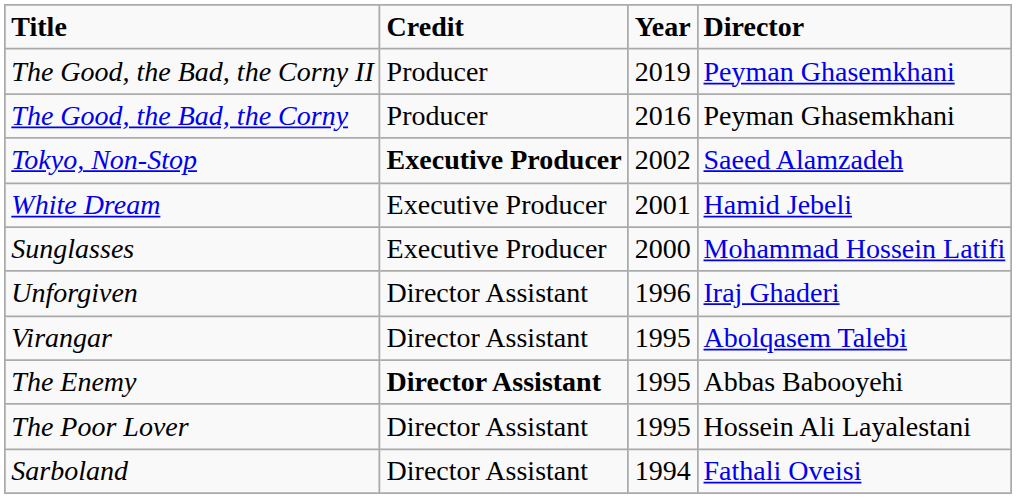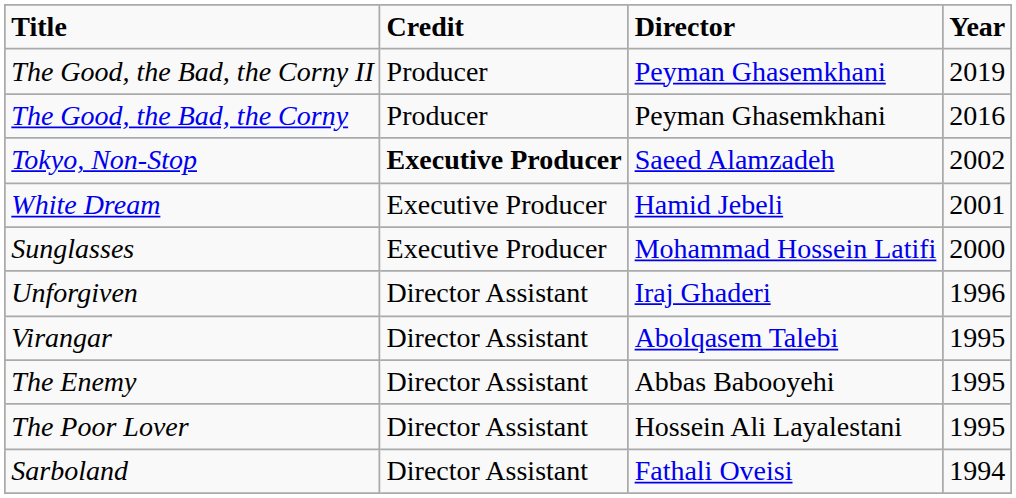columns swapped: (754, 26) <-> (663, 26)
(494, 381) bold -> (487, 381) normal
